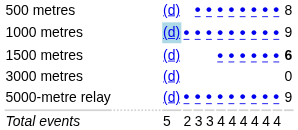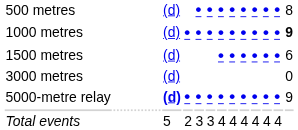(172, 32) lightblue background -> (172, 32) no background
(288, 32) normal -> (289, 32) bold
(288, 55) bold -> (289, 55) normal
(172, 97) normal -> (172, 97) bold
